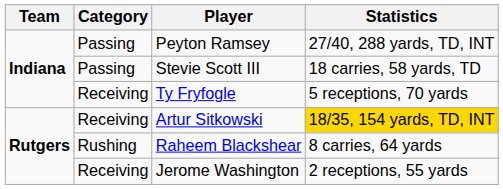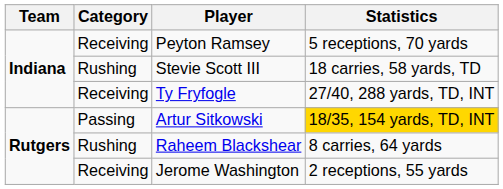(106, 43) Passing -> (113, 43) Receiving
(402, 43) 27/40, 288 yards, TD, INT -> (388, 43) 5 receptions, 70 yards
(106, 68) Passing -> (107, 68) Rushing
(388, 94) 5 receptions, 70 yards -> (402, 94) 27/40, 288 yards, TD, INT
(113, 119) Receiving -> (106, 119) Passing
